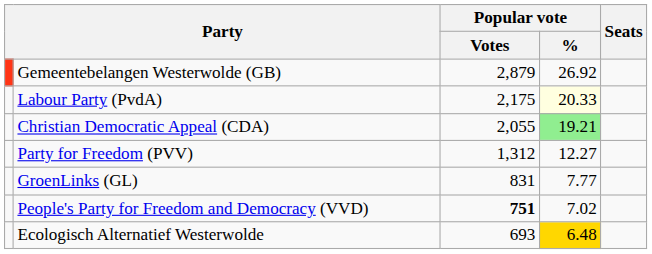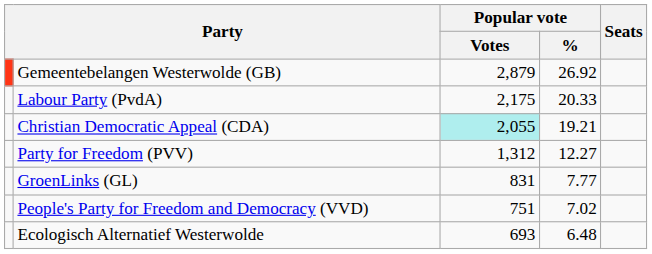(577, 99) lightyellow background -> (577, 99) no background
(516, 126) no background -> (516, 126) paleturquoise background
(577, 126) lightgreen background -> (577, 126) no background
(522, 208) bold -> (522, 208) normal
(582, 235) gold background -> (582, 235) no background
